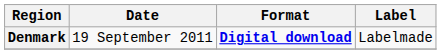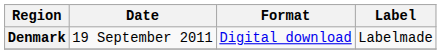(286, 38) bold -> (286, 38) normal
